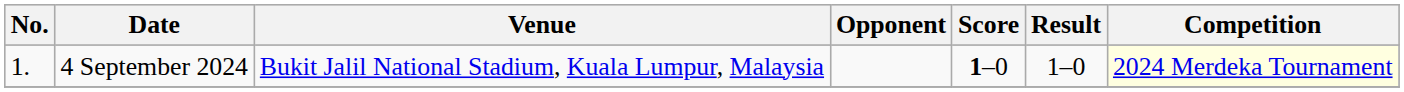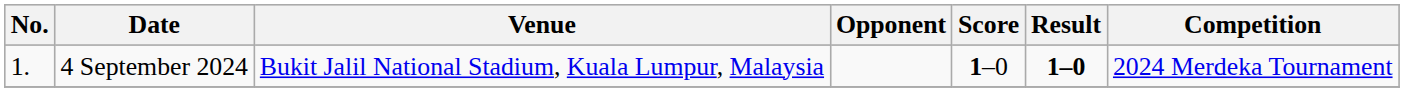(1066, 65) normal -> (1066, 65) bold
(1253, 65) lightyellow background -> (1253, 65) no background
